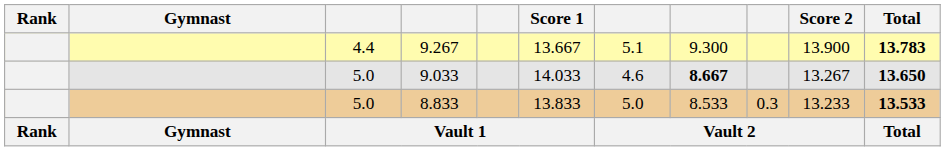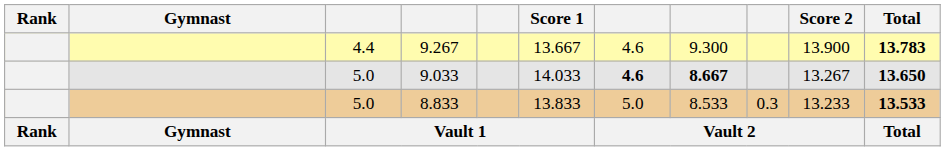(633, 47) 5.1 -> (633, 47) 4.6
(633, 75) normal -> (633, 75) bold
